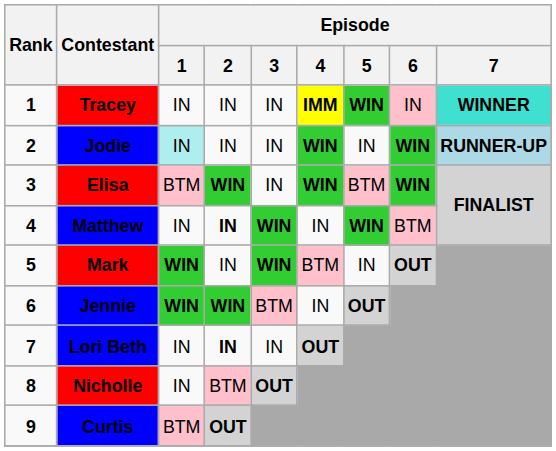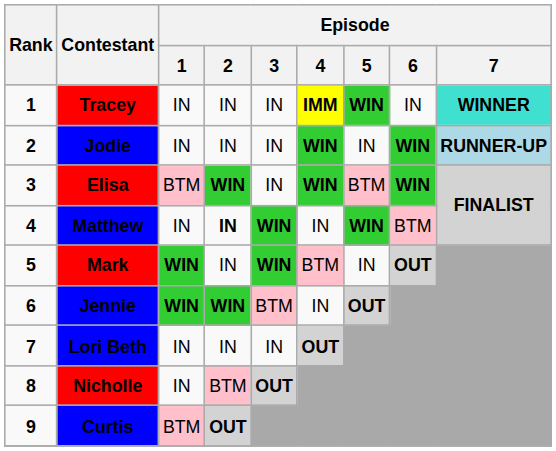(413, 105) pink background -> (413, 105) no background
(182, 145) paleturquoise background -> (182, 145) no background
(228, 346) bold -> (228, 346) normal
